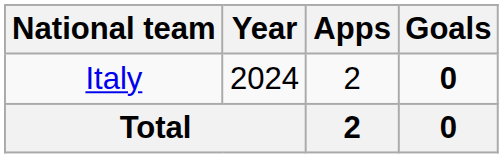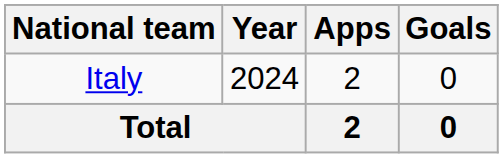(448, 78) bold -> (448, 78) normal
